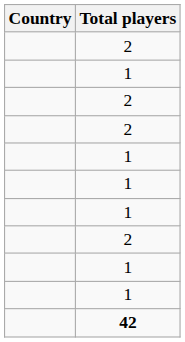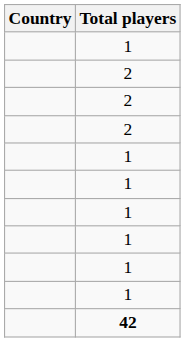(128, 45) 2 -> (128, 45) 1
(128, 73) 1 -> (128, 73) 2
(128, 239) 2 -> (128, 239) 1
